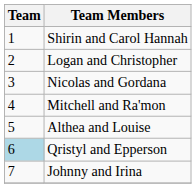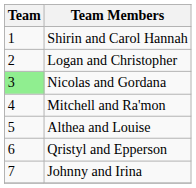(11, 82) no background -> (11, 82) lightgreen background
(11, 149) lightblue background -> (11, 149) no background
